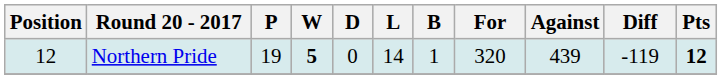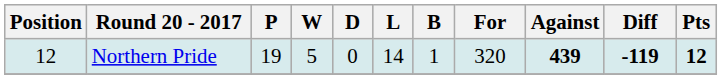(312, 55) bold -> (312, 55) normal
(565, 55) normal -> (565, 55) bold
(640, 55) normal -> (640, 55) bold
